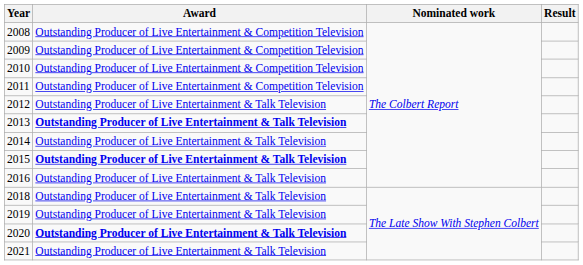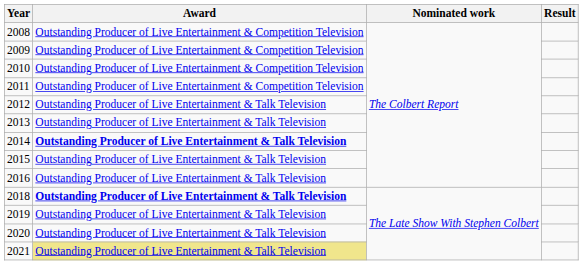(191, 123) bold -> (181, 123) normal
(181, 141) normal -> (191, 141) bold
(191, 159) bold -> (181, 159) normal
(181, 196) normal -> (191, 196) bold
(191, 232) bold -> (181, 232) normal
(181, 251) no background -> (181, 251) khaki background
